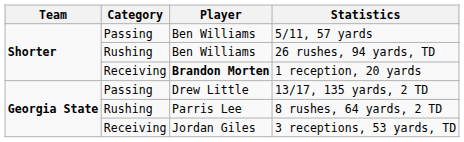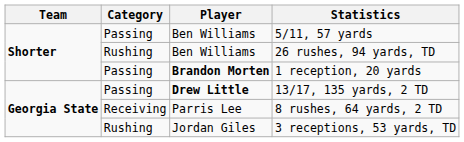(135, 71) Receiving -> (128, 71) Passing
(210, 90) normal -> (210, 90) bold
(128, 109) Rushing -> (135, 109) Receiving
(135, 128) Receiving -> (128, 128) Rushing
